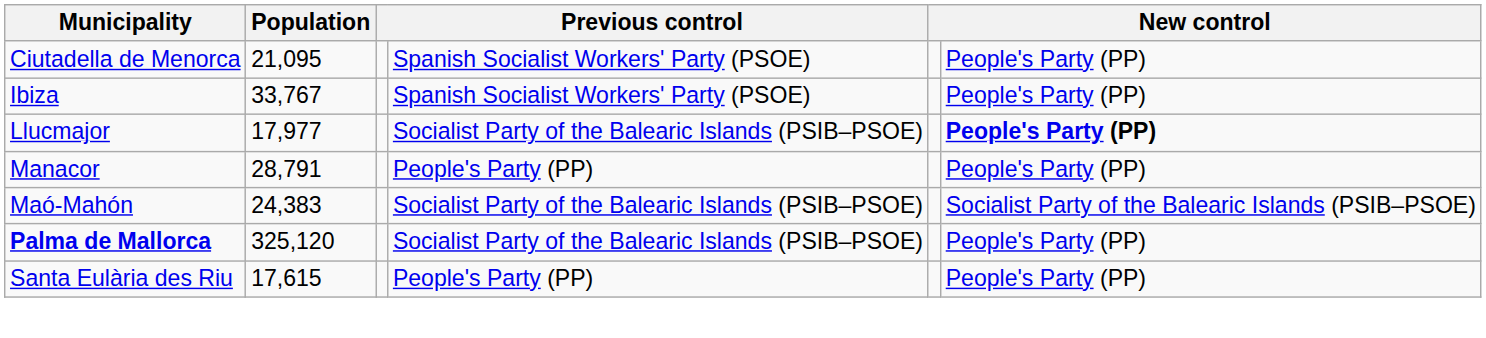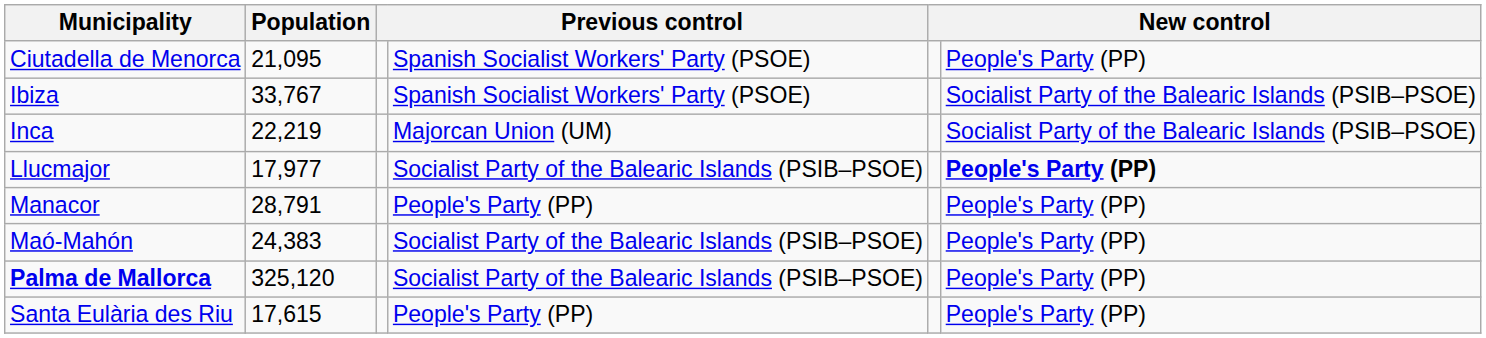(1046, 95) People's Party (PP) -> (1211, 95) Socialist Party of the Balearic Islands (PSIB–PSOE)
+ row: (32, 132)
(1211, 205) Socialist Party of the Balearic Islands (PSIB–PSOE) -> (1046, 242) People's Party (PP)
